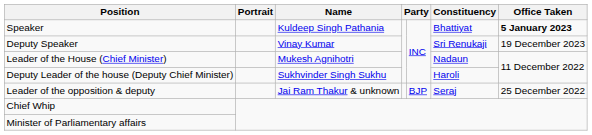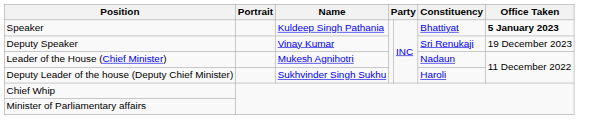- row: (81, 91)
